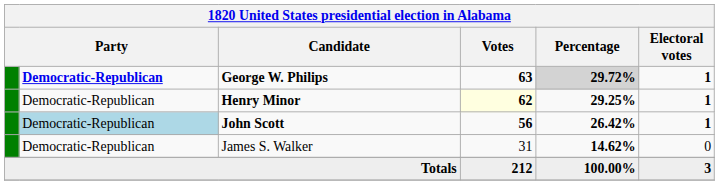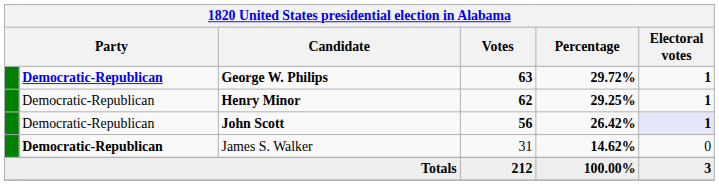(613, 78) lightgrey background -> (613, 78) no background
(525, 100) lightyellow background -> (525, 100) no background
(88, 123) lightblue background -> (88, 123) no background
(708, 123) no background -> (708, 123) lavender background
(88, 146) normal -> (93, 146) bold
